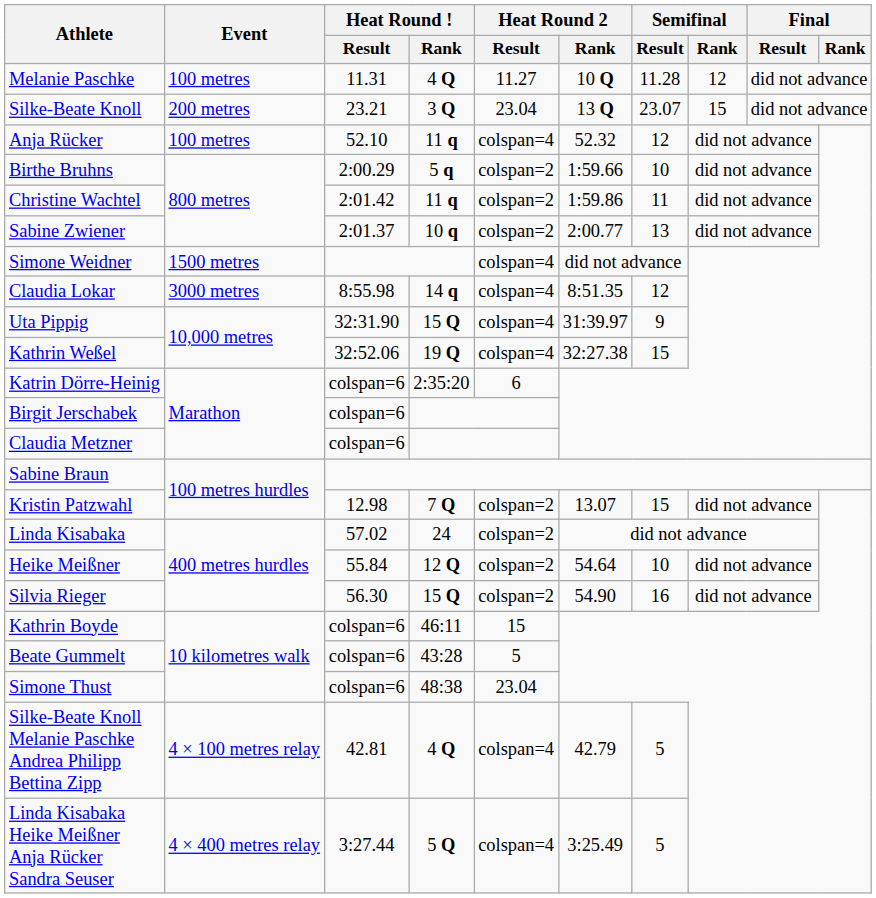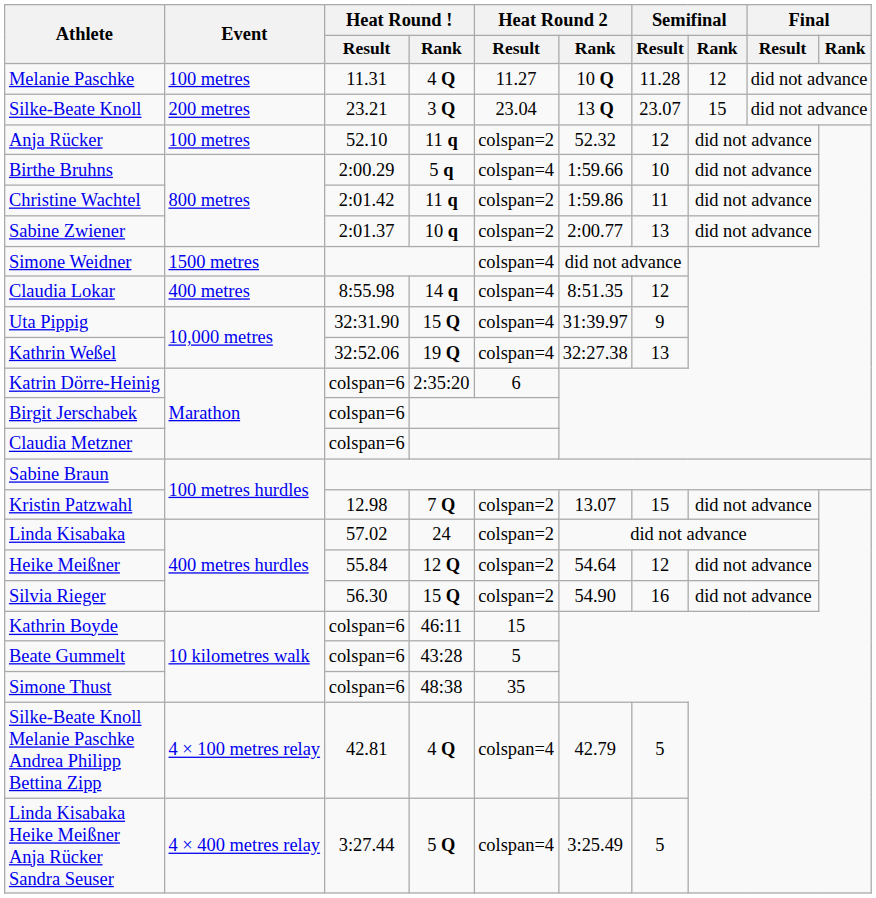(516, 140) colspan=4 -> (516, 140) colspan=2
(516, 170) colspan=2 -> (516, 170) colspan=4
(214, 292) 3000 metres -> (209, 292) 400 metres
(660, 352) 15 -> (660, 352) 13
(660, 565) 10 -> (660, 565) 12
(516, 687) 23.04 -> (516, 687) 35
